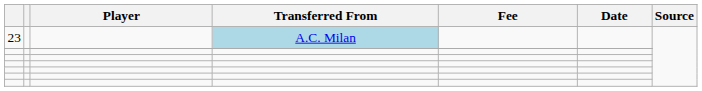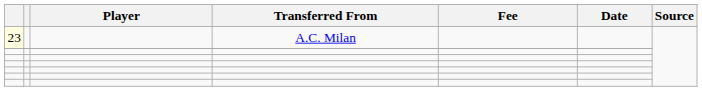(14, 37) no background -> (14, 37) lightyellow background
(326, 37) lightblue background -> (326, 37) no background
